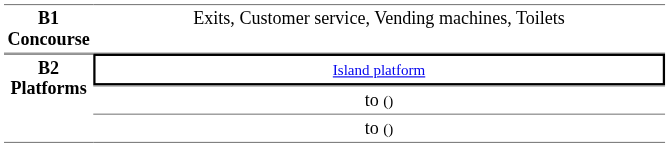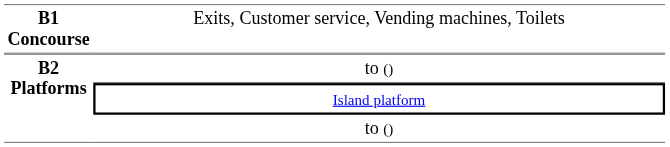(379, 70) Island platform -> (379, 68) to ()
(379, 99) to () -> (379, 99) Island platform
